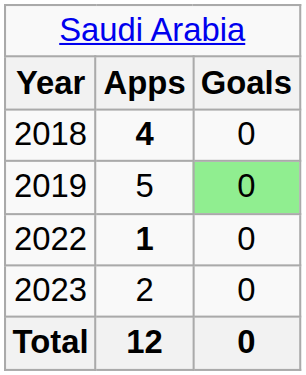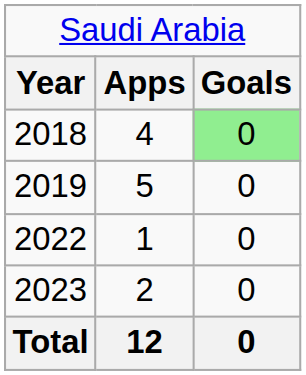(145, 134) bold -> (145, 134) normal
(246, 134) no background -> (246, 134) lightgreen background
(246, 186) lightgreen background -> (246, 186) no background
(145, 238) bold -> (145, 238) normal
